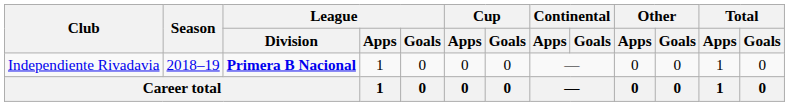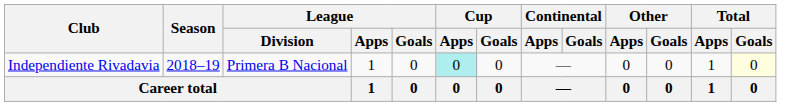(291, 64) bold -> (287, 64) normal
(465, 64) no background -> (456, 64) paleturquoise background
(762, 64) no background -> (754, 64) lightyellow background
